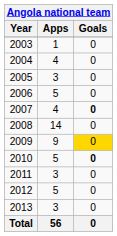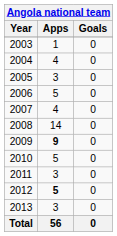(93, 110) bold -> (93, 110) normal
(56, 142) normal -> (56, 142) bold
(93, 142) gold background -> (93, 142) no background
(93, 158) bold -> (93, 158) normal
(56, 191) normal -> (56, 191) bold
